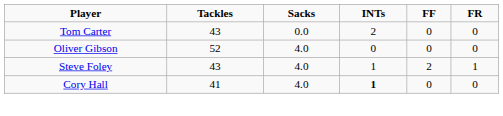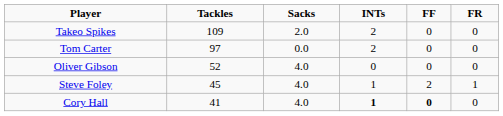+ row: (86, 31)
(215, 31) 43 -> (215, 48) 97
(215, 66) 43 -> (215, 84) 45
(429, 84) normal -> (429, 102) bold
